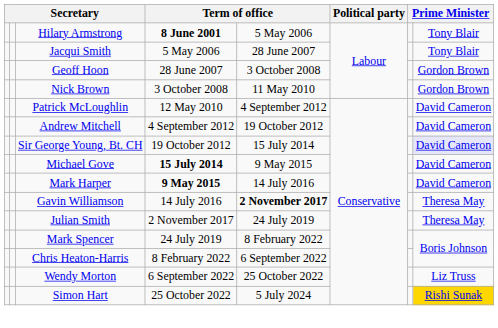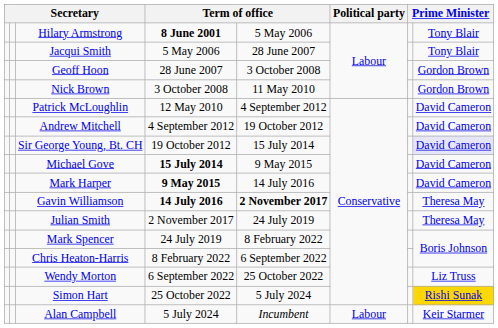(191, 201) normal -> (191, 201) bold
+ row: (80, 314)
